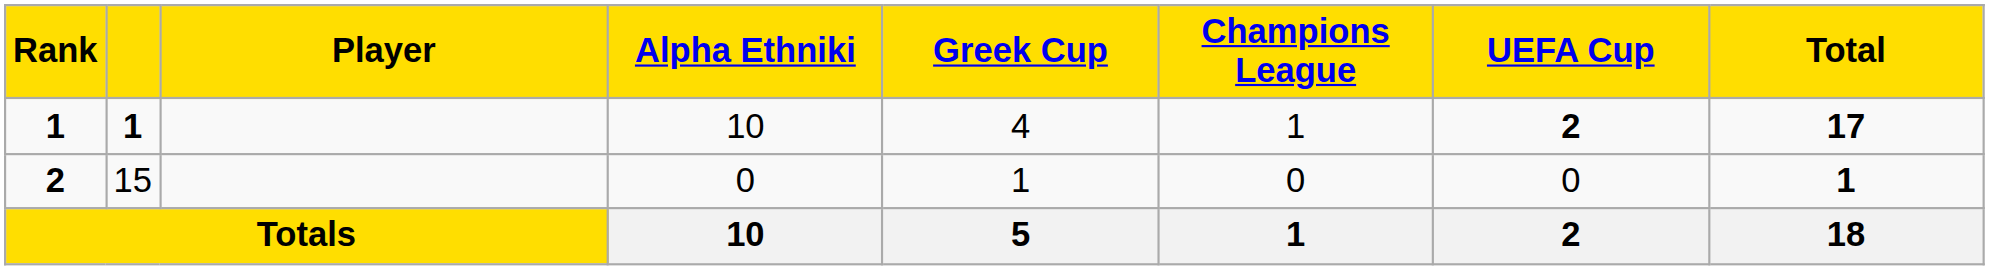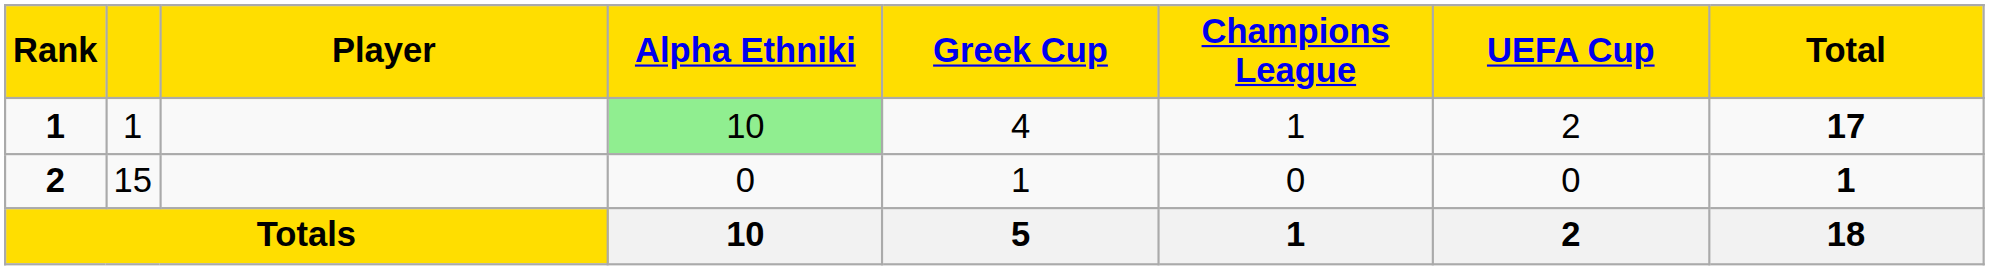(133, 125) bold -> (133, 125) normal
(745, 125) no background -> (745, 125) lightgreen background
(1571, 125) bold -> (1571, 125) normal
